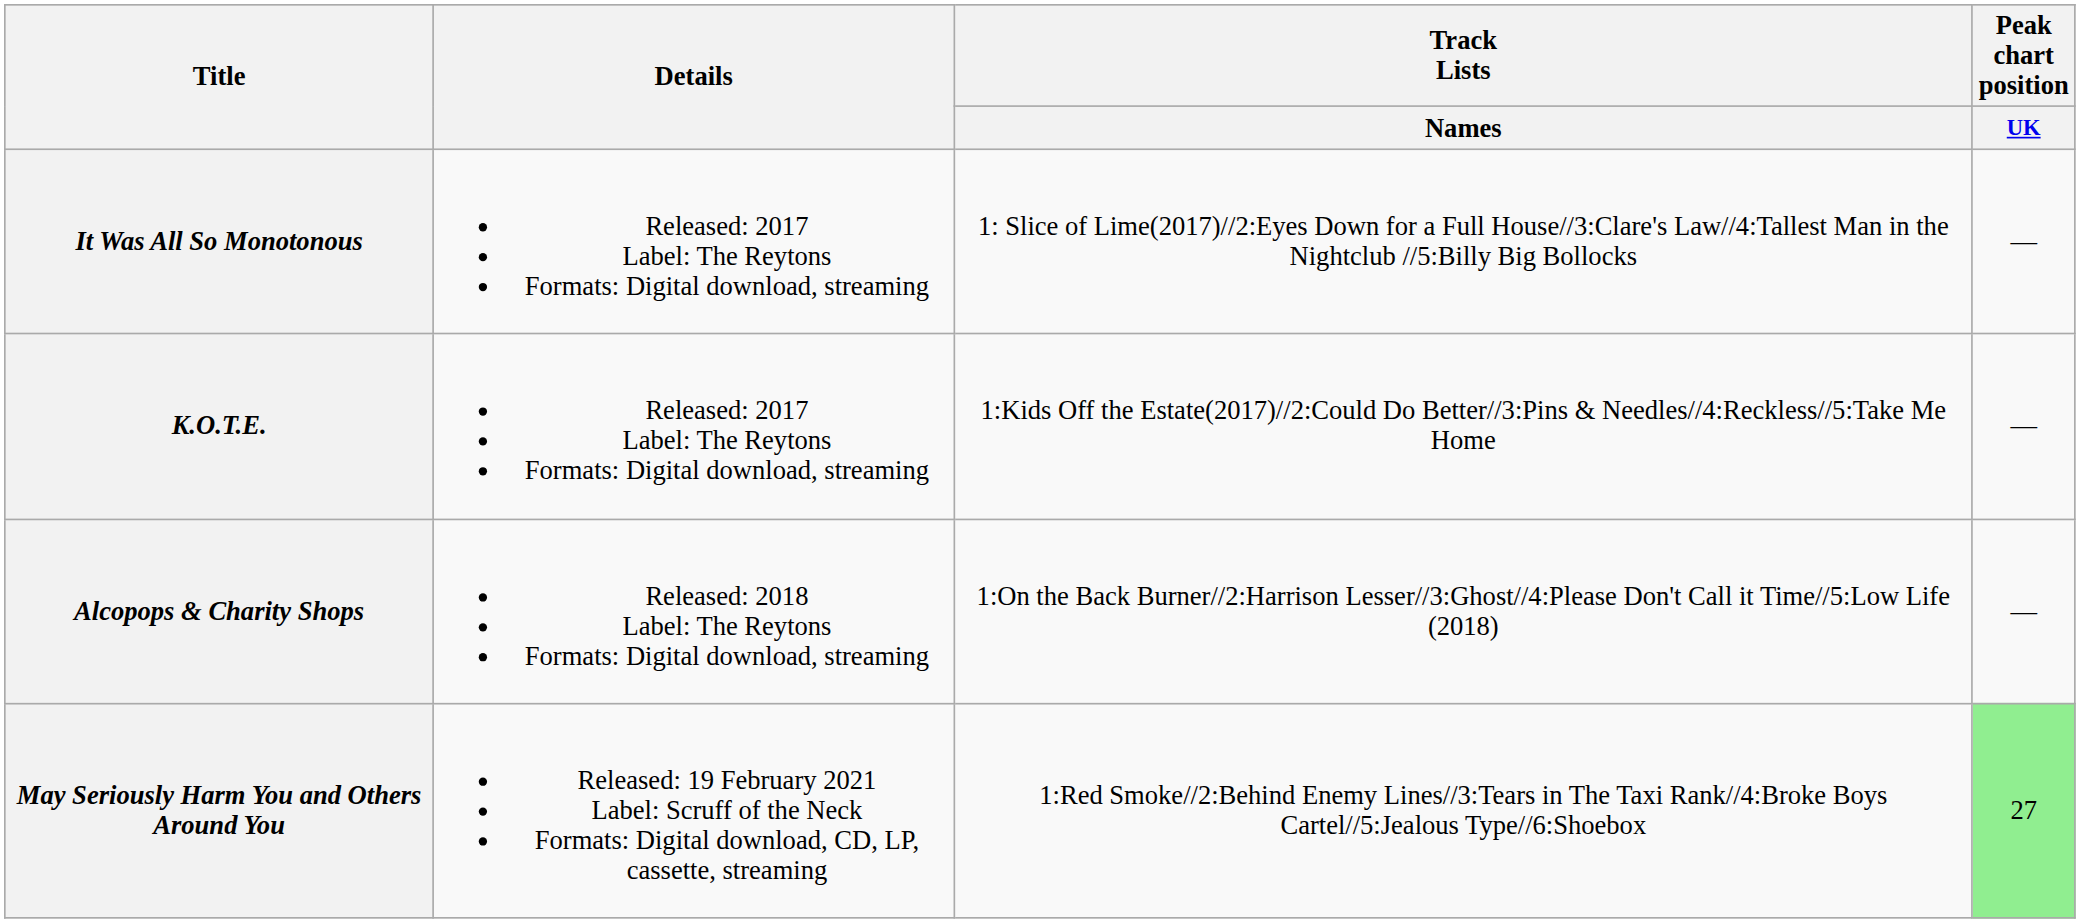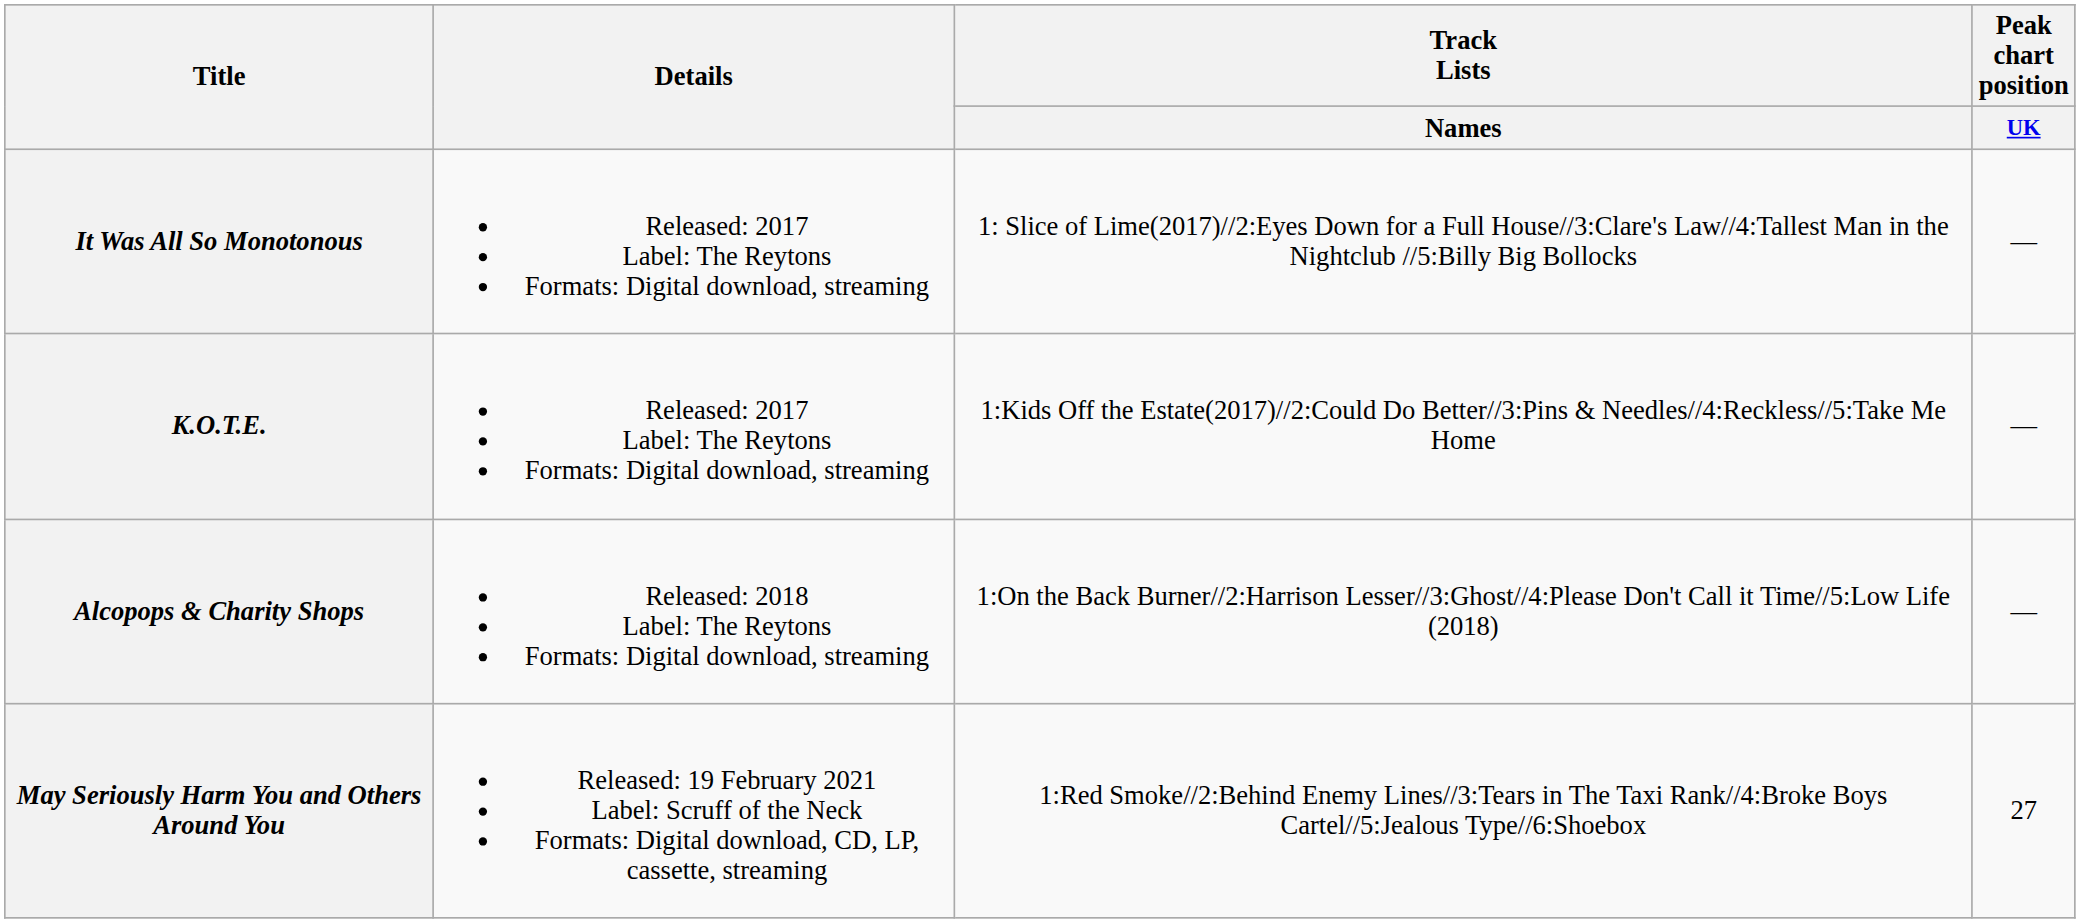(2024, 810) lightgreen background -> (2024, 810) no background
